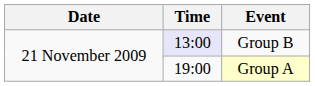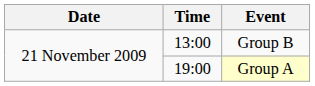(192, 42) lavender background -> (192, 42) no background
